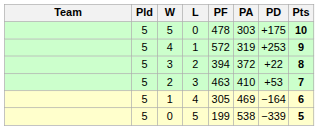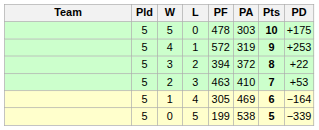columns swapped: (274, 13) <-> (301, 13)
